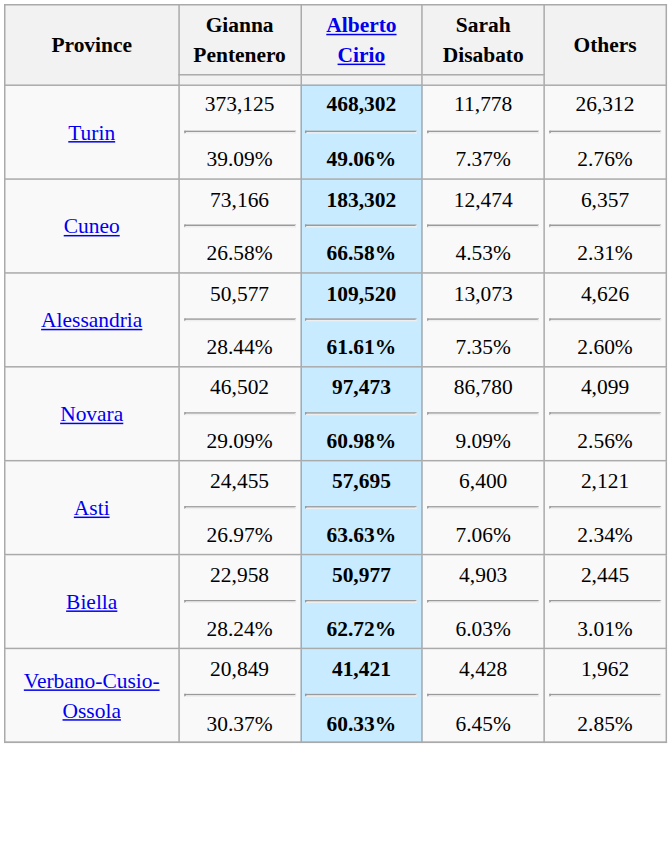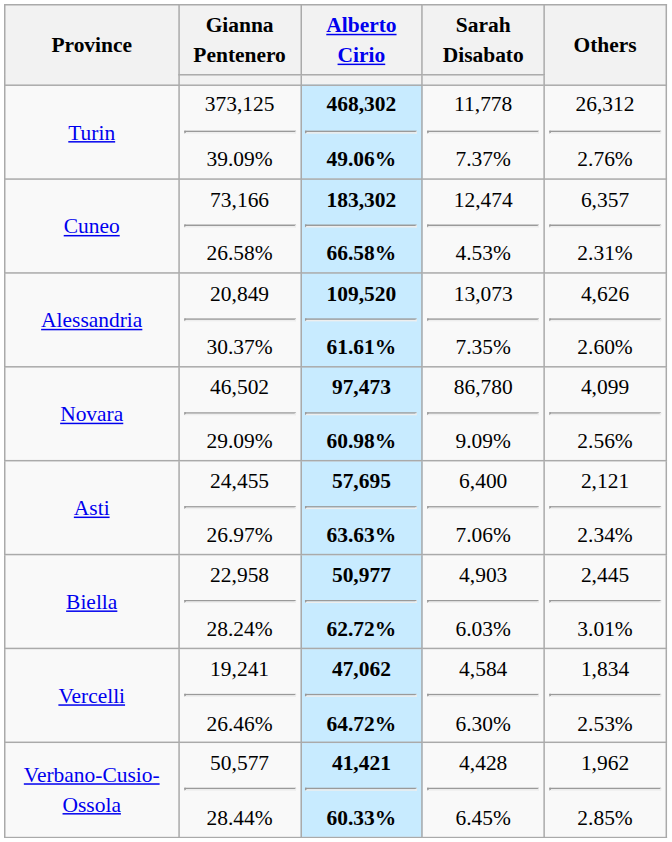(240, 320) 50,577 28.44% -> (240, 320) 20,849 30.37%
+ row: (92, 696)
(240, 696) 20,849 30.37% -> (240, 790) 50,577 28.44%
